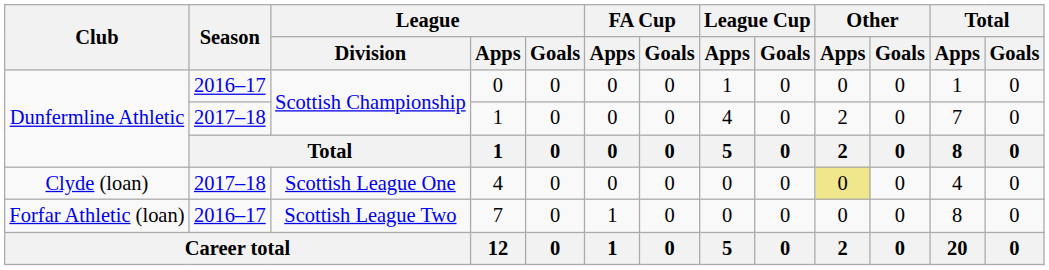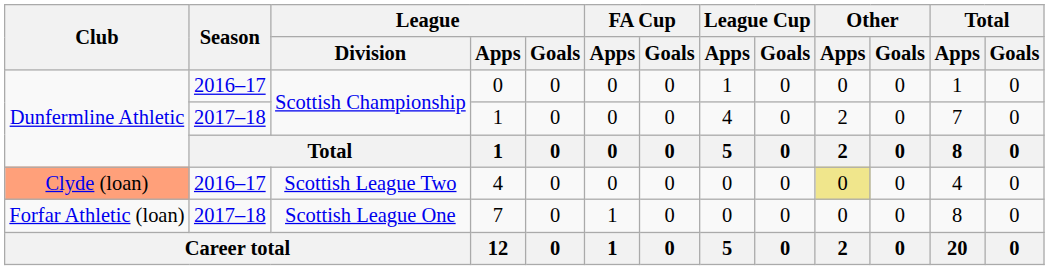(97, 183) no background -> (97, 183) lightsalmon background
(230, 183) 2017–18 -> (230, 183) 2016–17
(370, 183) Scottish League One -> (370, 183) Scottish League Two
(230, 215) 2016–17 -> (230, 215) 2017–18
(370, 215) Scottish League Two -> (370, 215) Scottish League One
